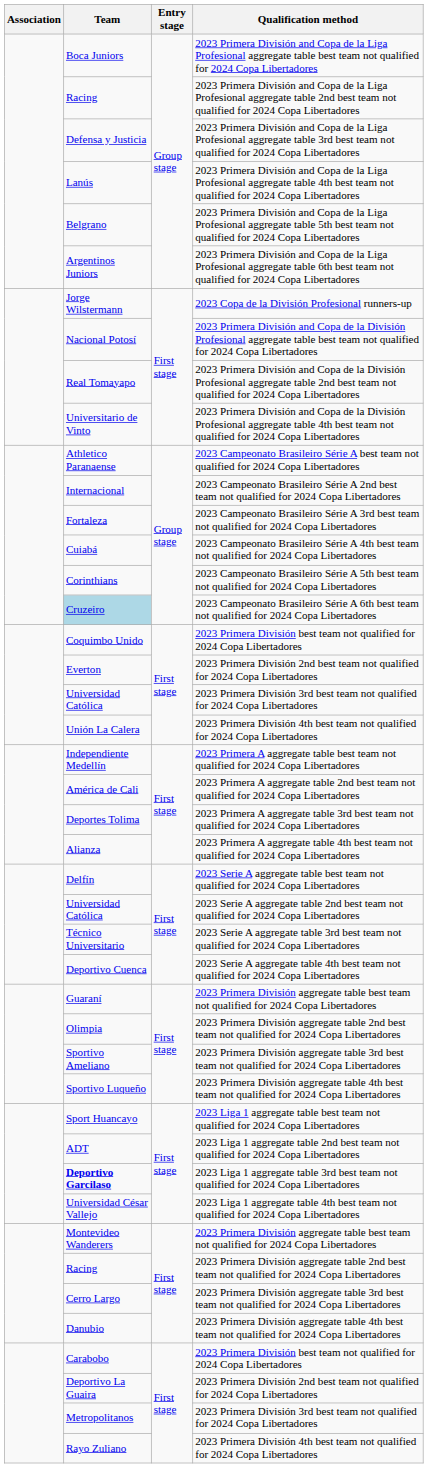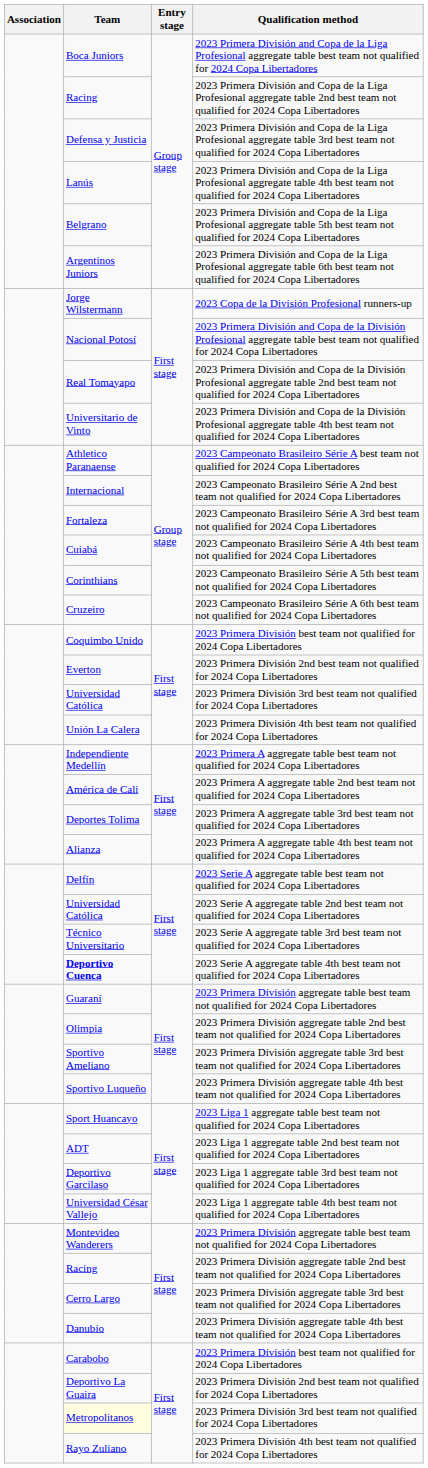(85, 610) lightblue background -> (85, 610) no background
(106, 969) normal -> (90, 969) bold
(90, 1178) bold -> (88, 1178) normal
(100, 1418) no background -> (100, 1418) lightyellow background
